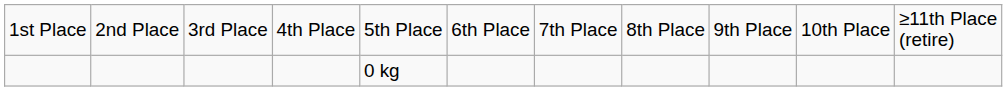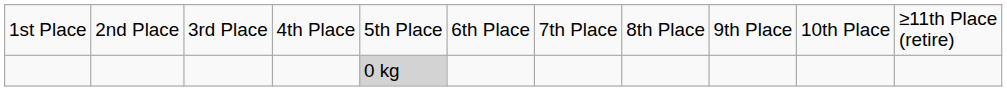(382, 70) no background -> (382, 70) lightgrey background
